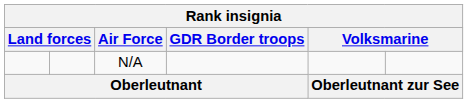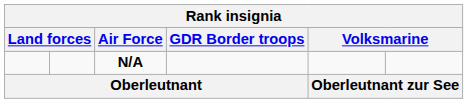(130, 62) normal -> (130, 62) bold
